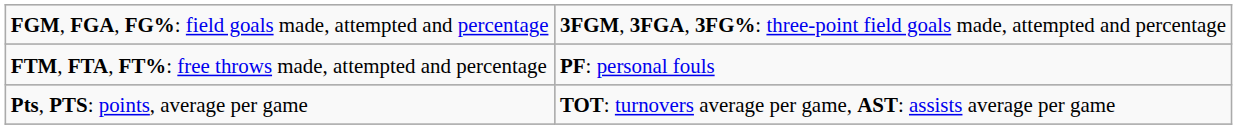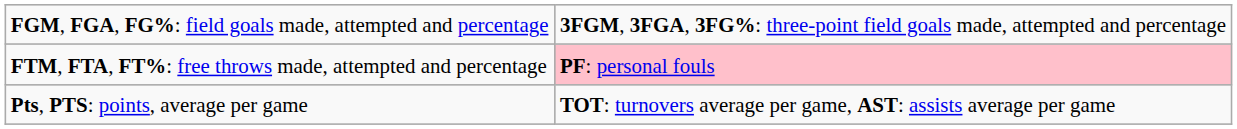(637, 65) no background -> (637, 65) pink background
